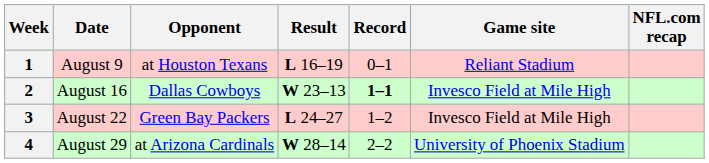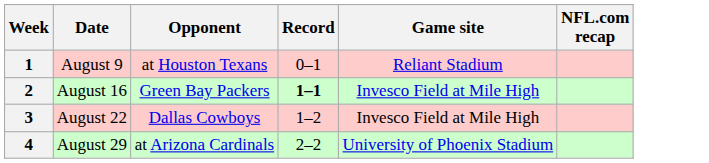- column: (314, 27)
(204, 90) Dallas Cowboys -> (205, 90) Green Bay Packers
(205, 117) Green Bay Packers -> (204, 117) Dallas Cowboys
